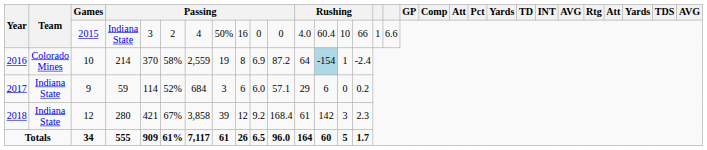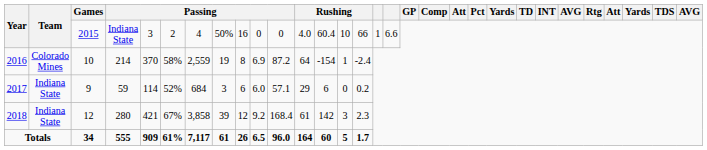(326, 61) lightblue background -> (326, 61) no background
